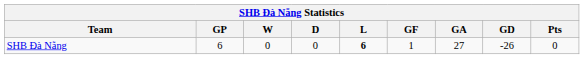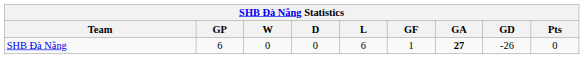(363, 45) bold -> (363, 45) normal
(459, 45) normal -> (459, 45) bold
